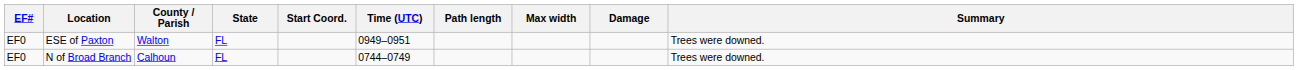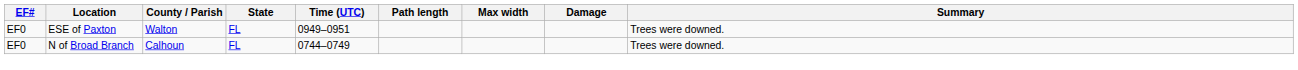- column: (317, 18)
